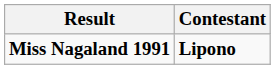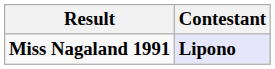(207, 49) no background -> (207, 49) lavender background
